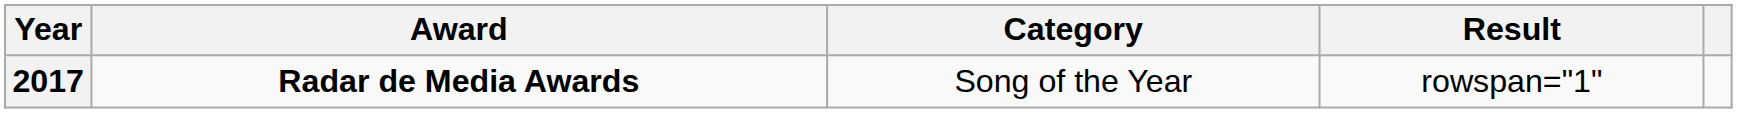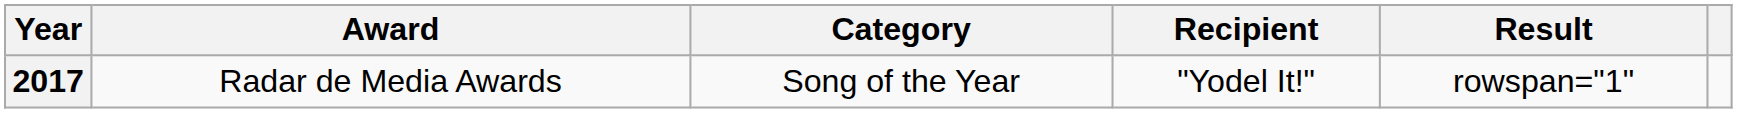+ column: (1246, 30)
(459, 81) bold -> (391, 81) normal
